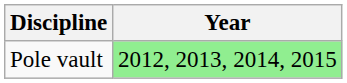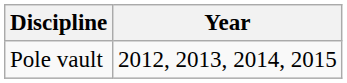(227, 59) lightgreen background -> (227, 59) no background
